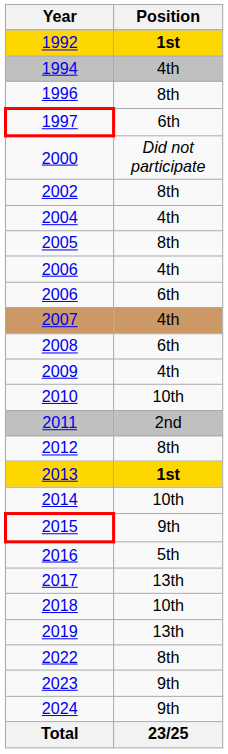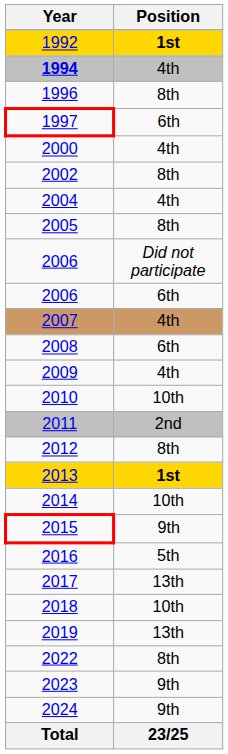(60, 68) normal -> (60, 68) bold
(168, 157) Did not participate -> (168, 148) 4th
(168, 269) 4th -> (168, 261) Did not participate
